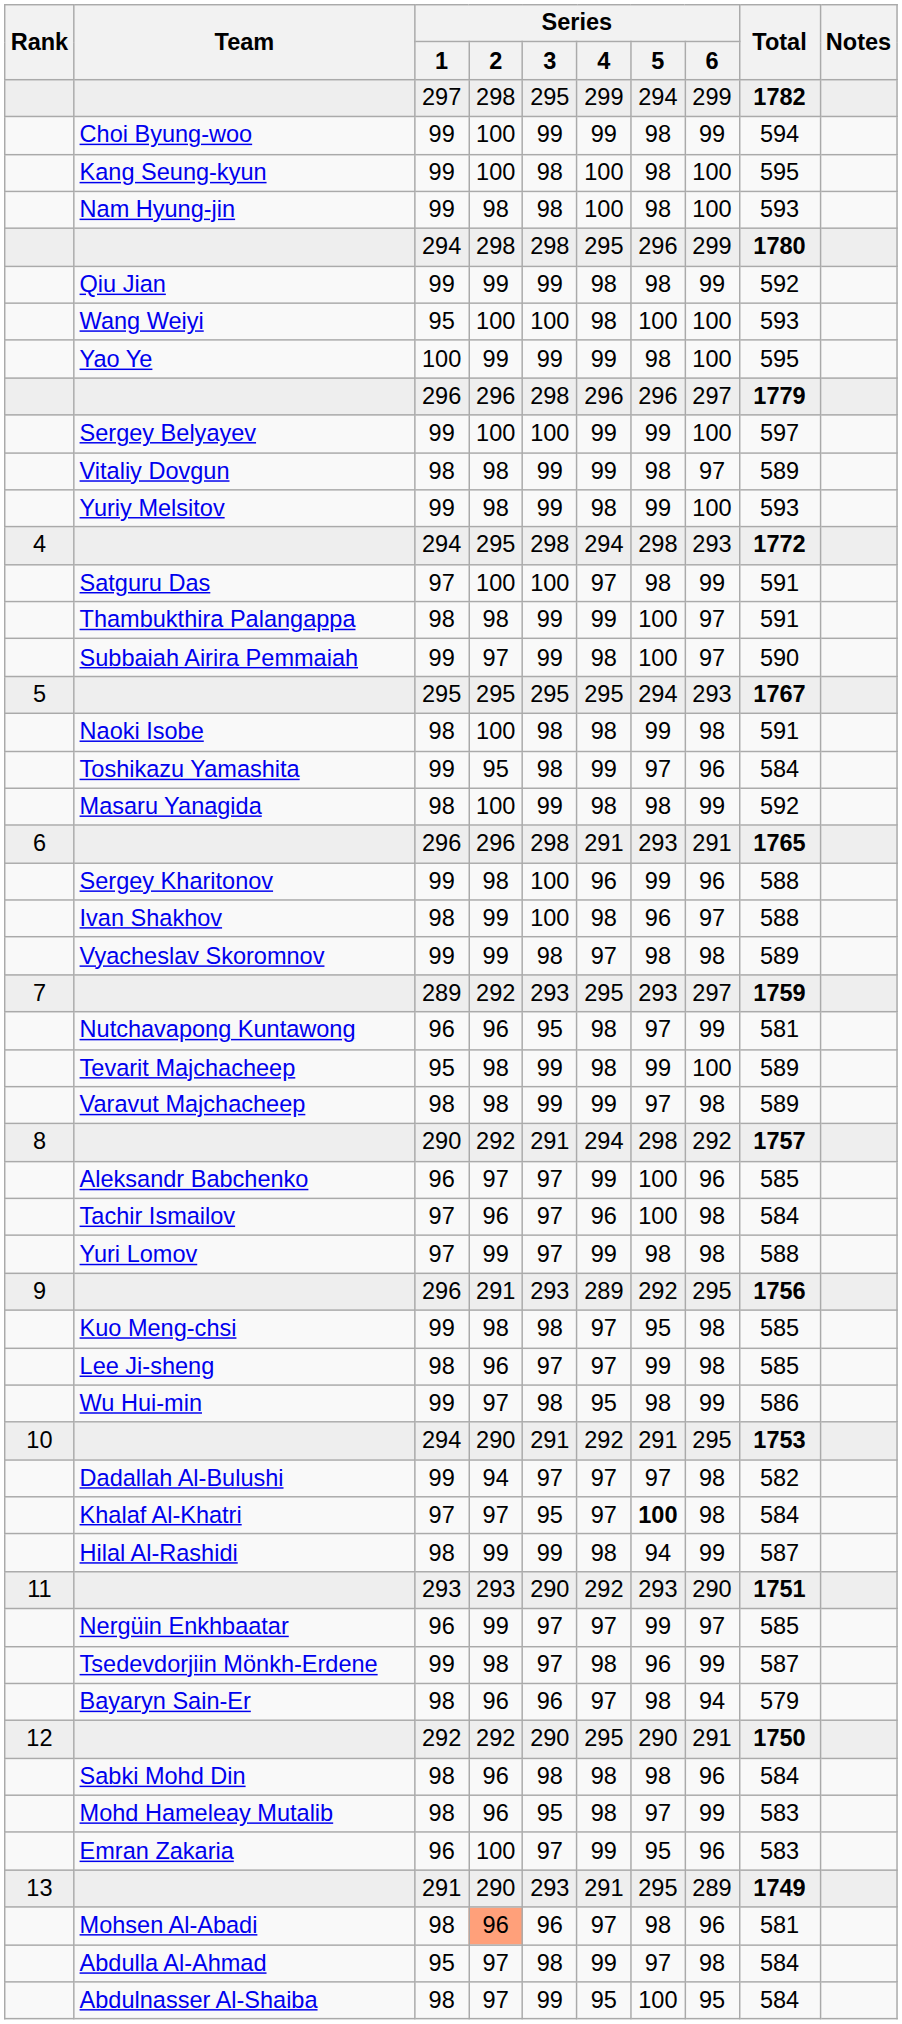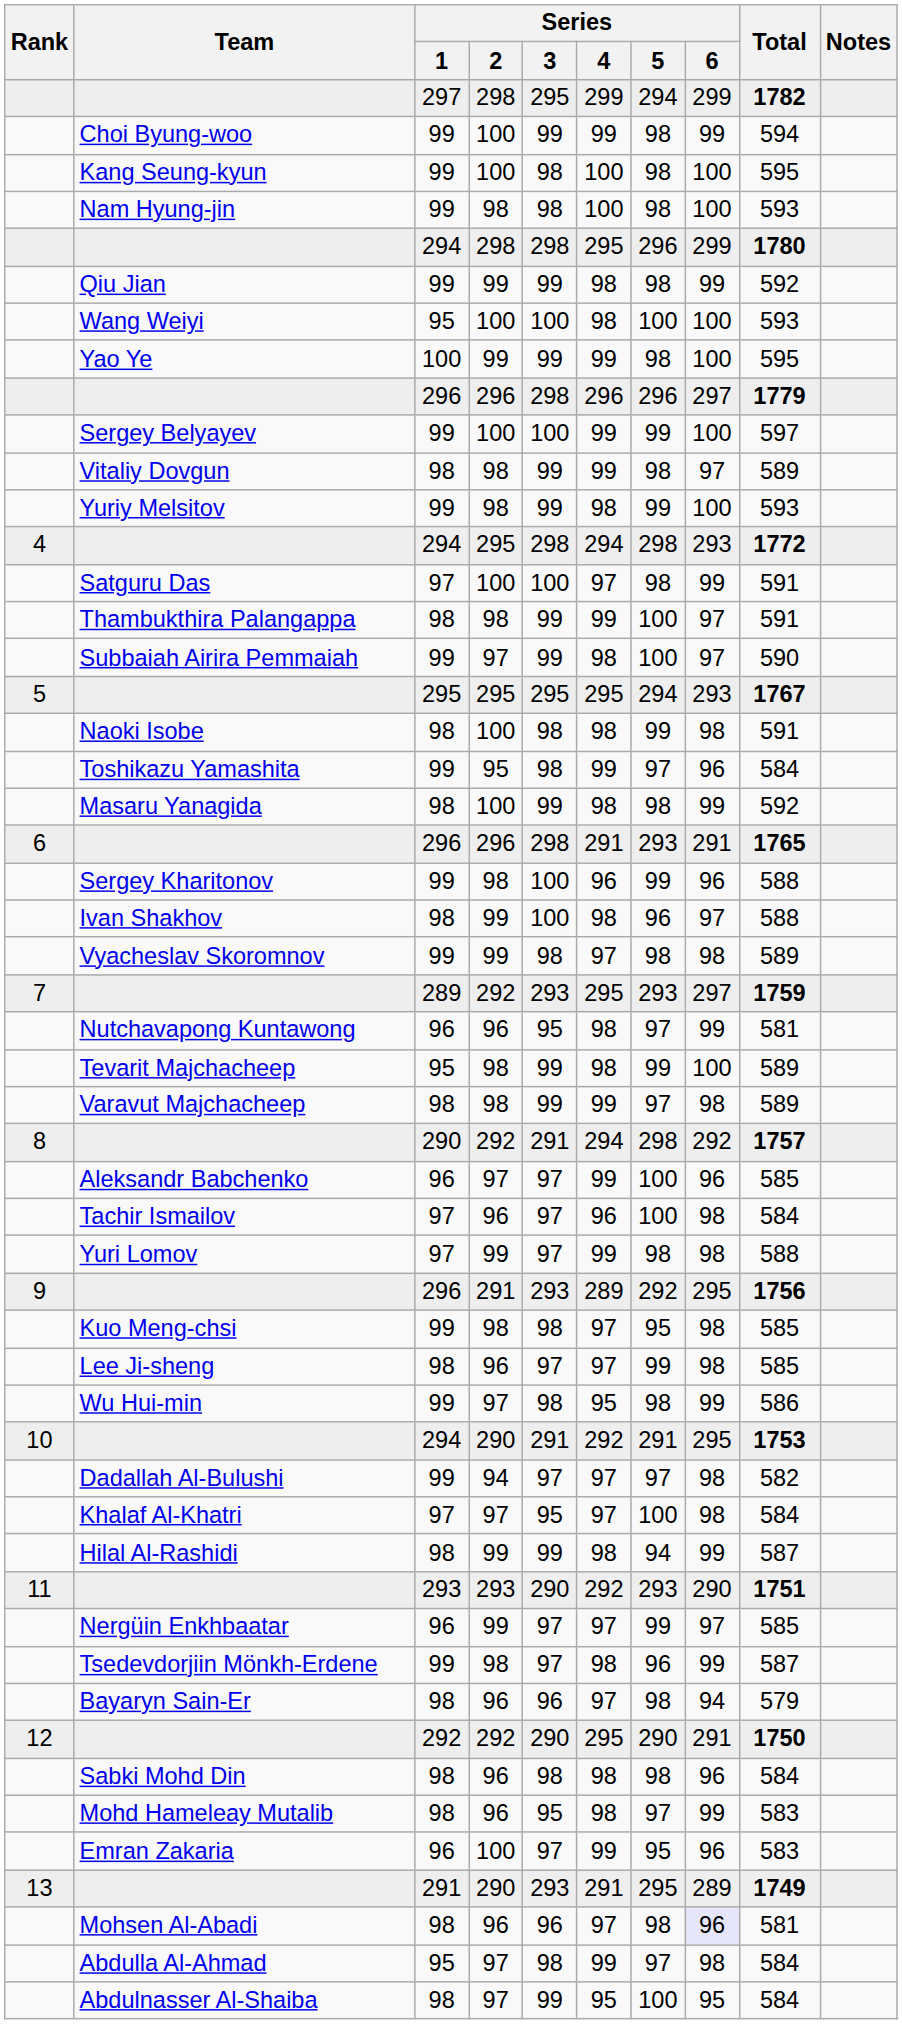(658, 1515) bold -> (658, 1515) normal
(496, 1925) lightsalmon background -> (496, 1925) no background
(712, 1925) no background -> (712, 1925) lavender background
